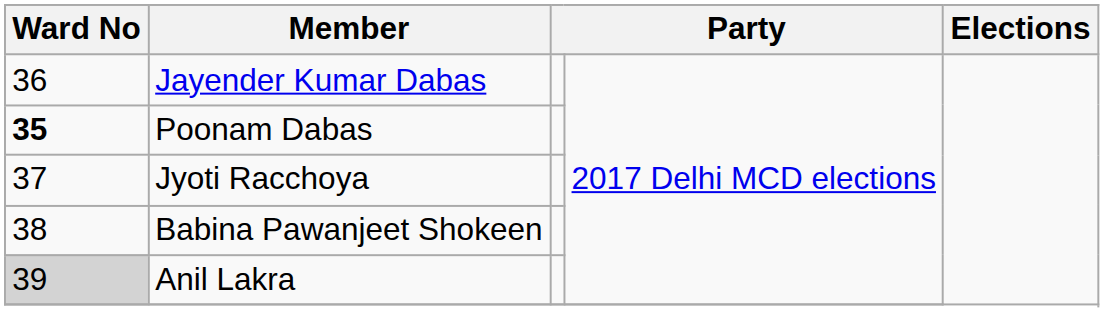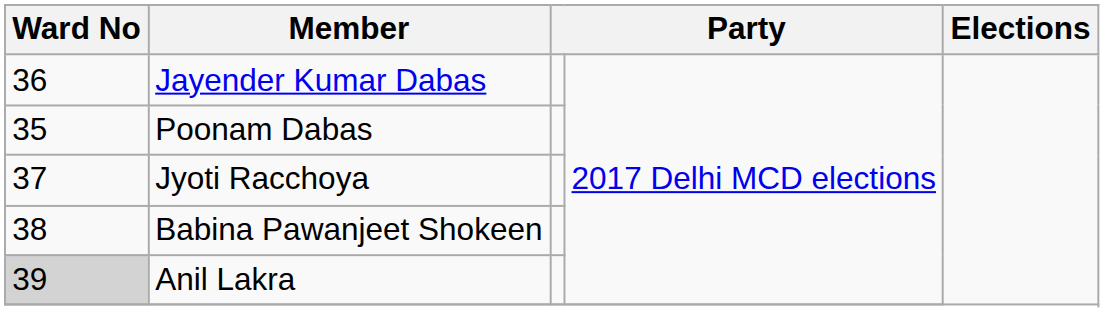(30, 129) bold -> (30, 129) normal
